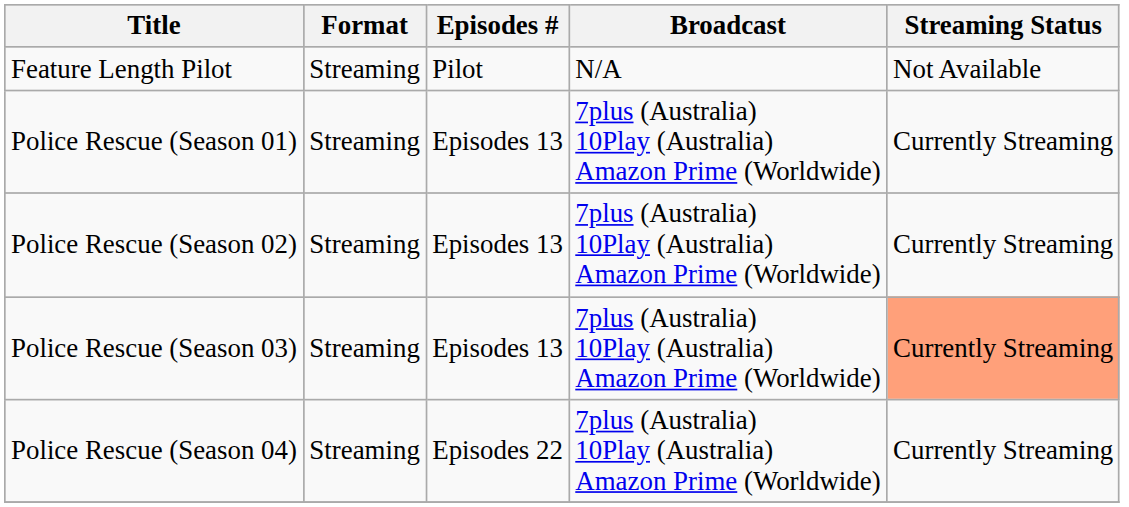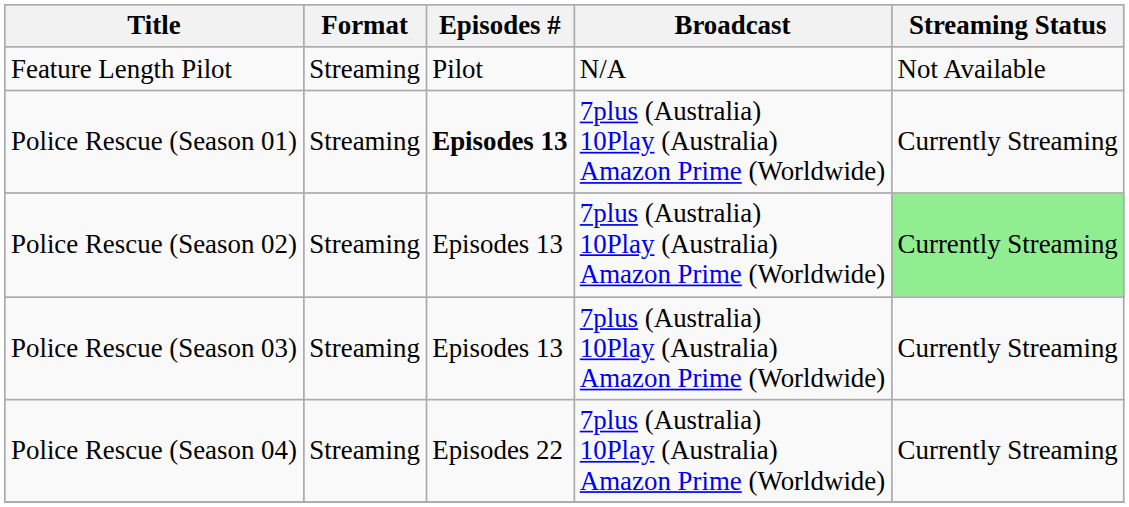(498, 141) normal -> (500, 141) bold
(1003, 244) no background -> (1008, 244) lightgreen background
(1003, 347) lightsalmon background -> (1008, 347) no background
